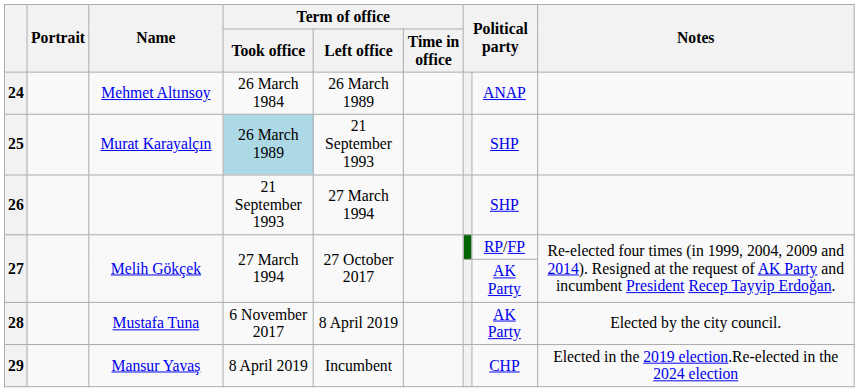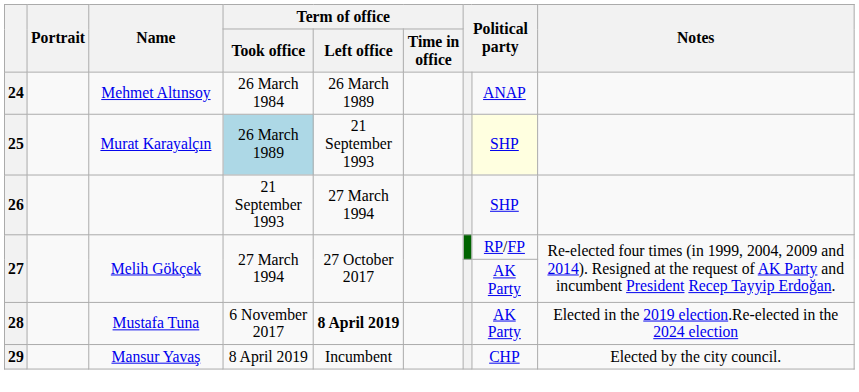(504, 144) no background -> (504, 144) lightyellow background
(359, 323) normal -> (359, 323) bold
(696, 323) Elected by the city council. -> (696, 323) Elected in the 2019 election.Re-elected in the 2024 election
(696, 365) Elected in the 2019 election.Re-elected in the 2024 election -> (696, 356) Elected by the city council.
